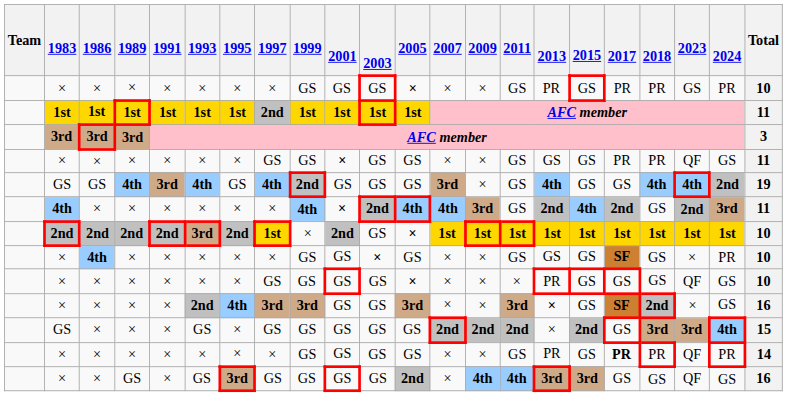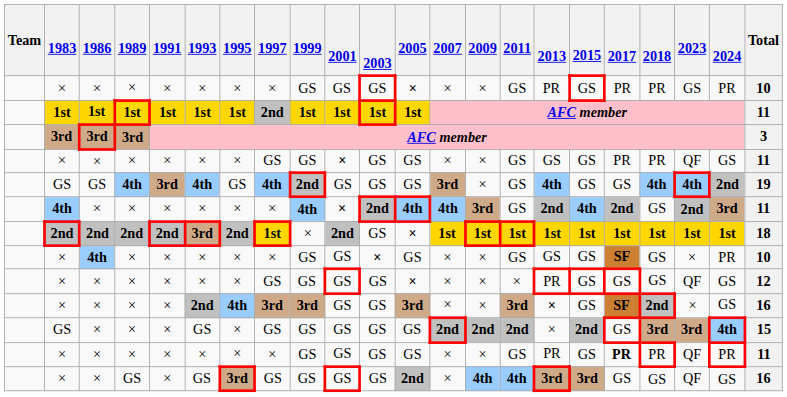(763, 233) 10 -> (763, 233) 18
(763, 281) 10 -> (763, 281) 12
(764, 354) 14 -> (764, 354) 11
